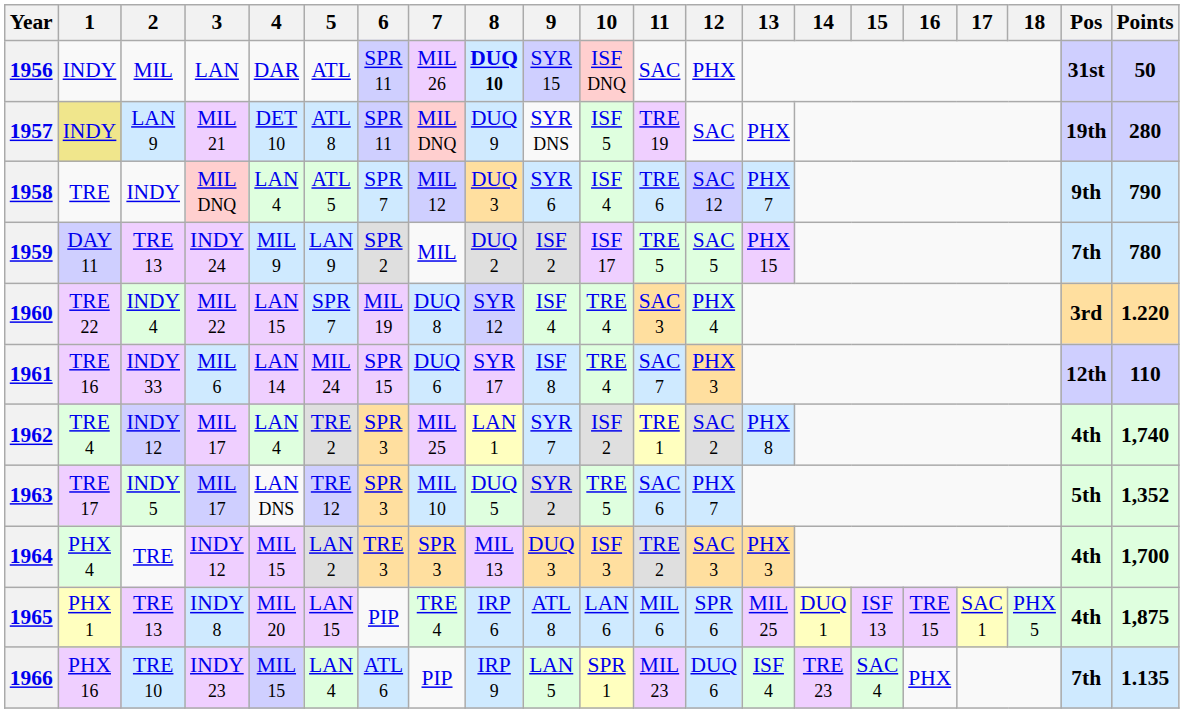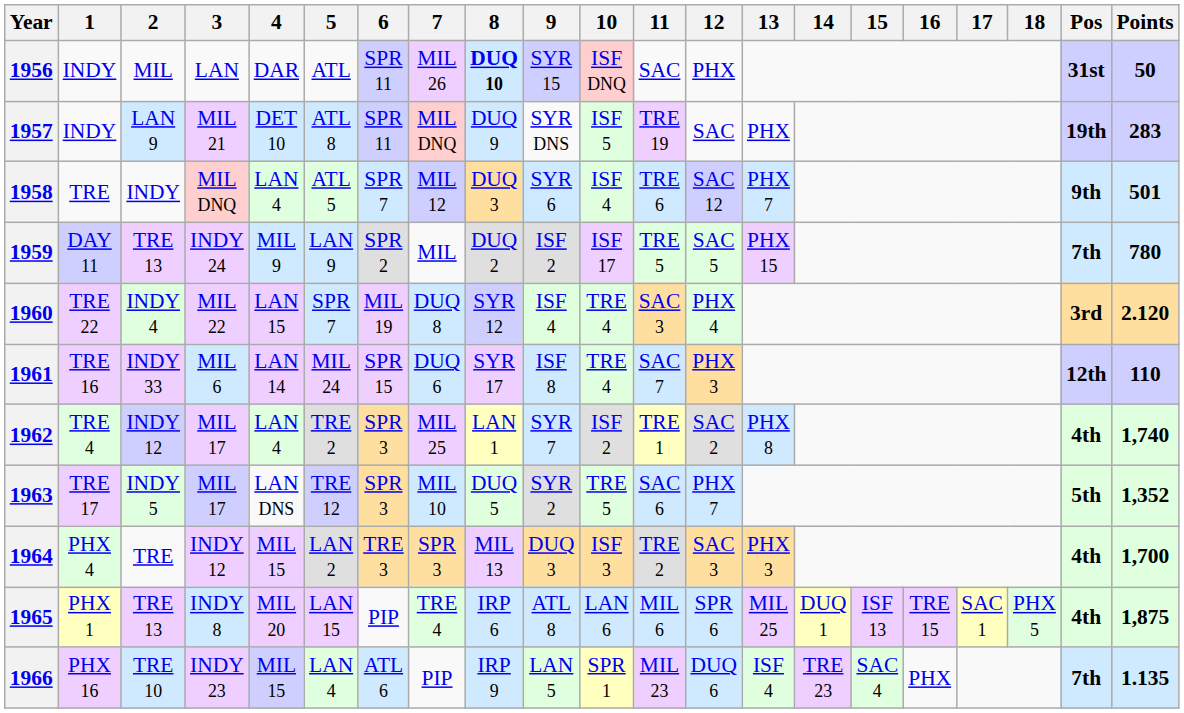(90, 131) khaki background -> (90, 131) no background
(1145, 131) 280 -> (1145, 131) 283
(1145, 192) 790 -> (1145, 192) 501
(1145, 313) 1.220 -> (1145, 313) 2.120
